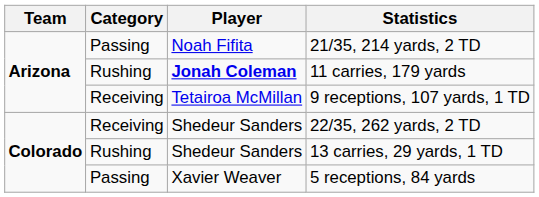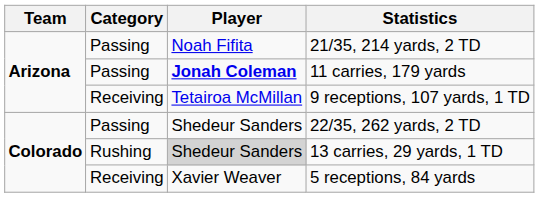(121, 71) Rushing -> (120, 71) Passing
(127, 125) Receiving -> (120, 125) Passing
(237, 151) no background -> (237, 151) lightgrey background
(120, 178) Passing -> (127, 178) Receiving
